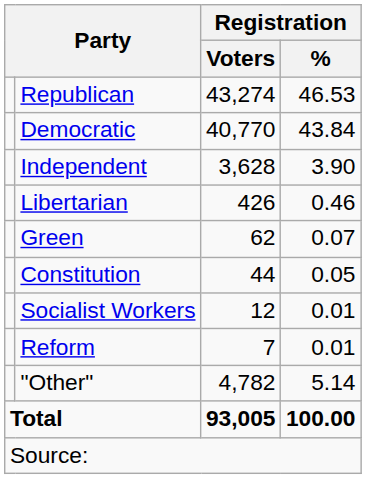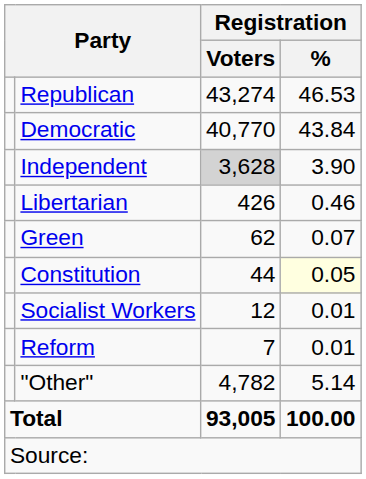(247, 166) no background -> (247, 166) lightgrey background
(333, 274) no background -> (333, 274) lightyellow background
